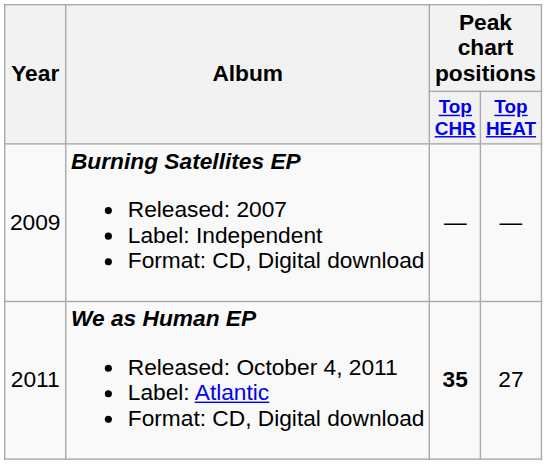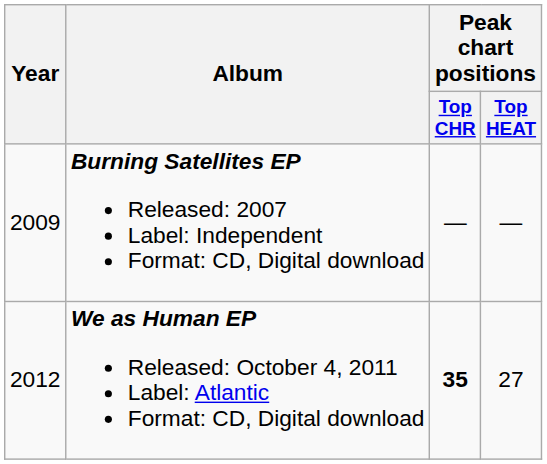(35, 380) 2011 -> (35, 380) 2012
